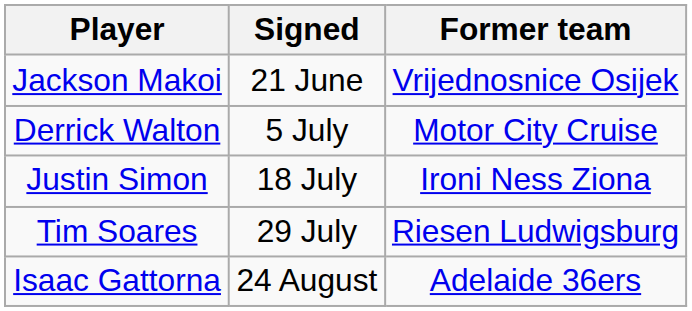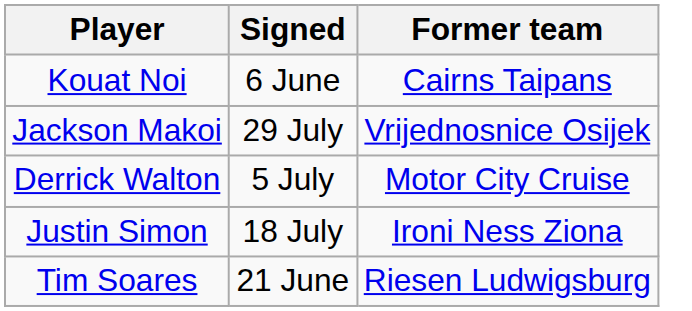+ row: (117, 79)
(307, 79) 21 June -> (293, 130) 29 July
(307, 230) 29 July -> (293, 280) 21 June
- row: (117, 280)
